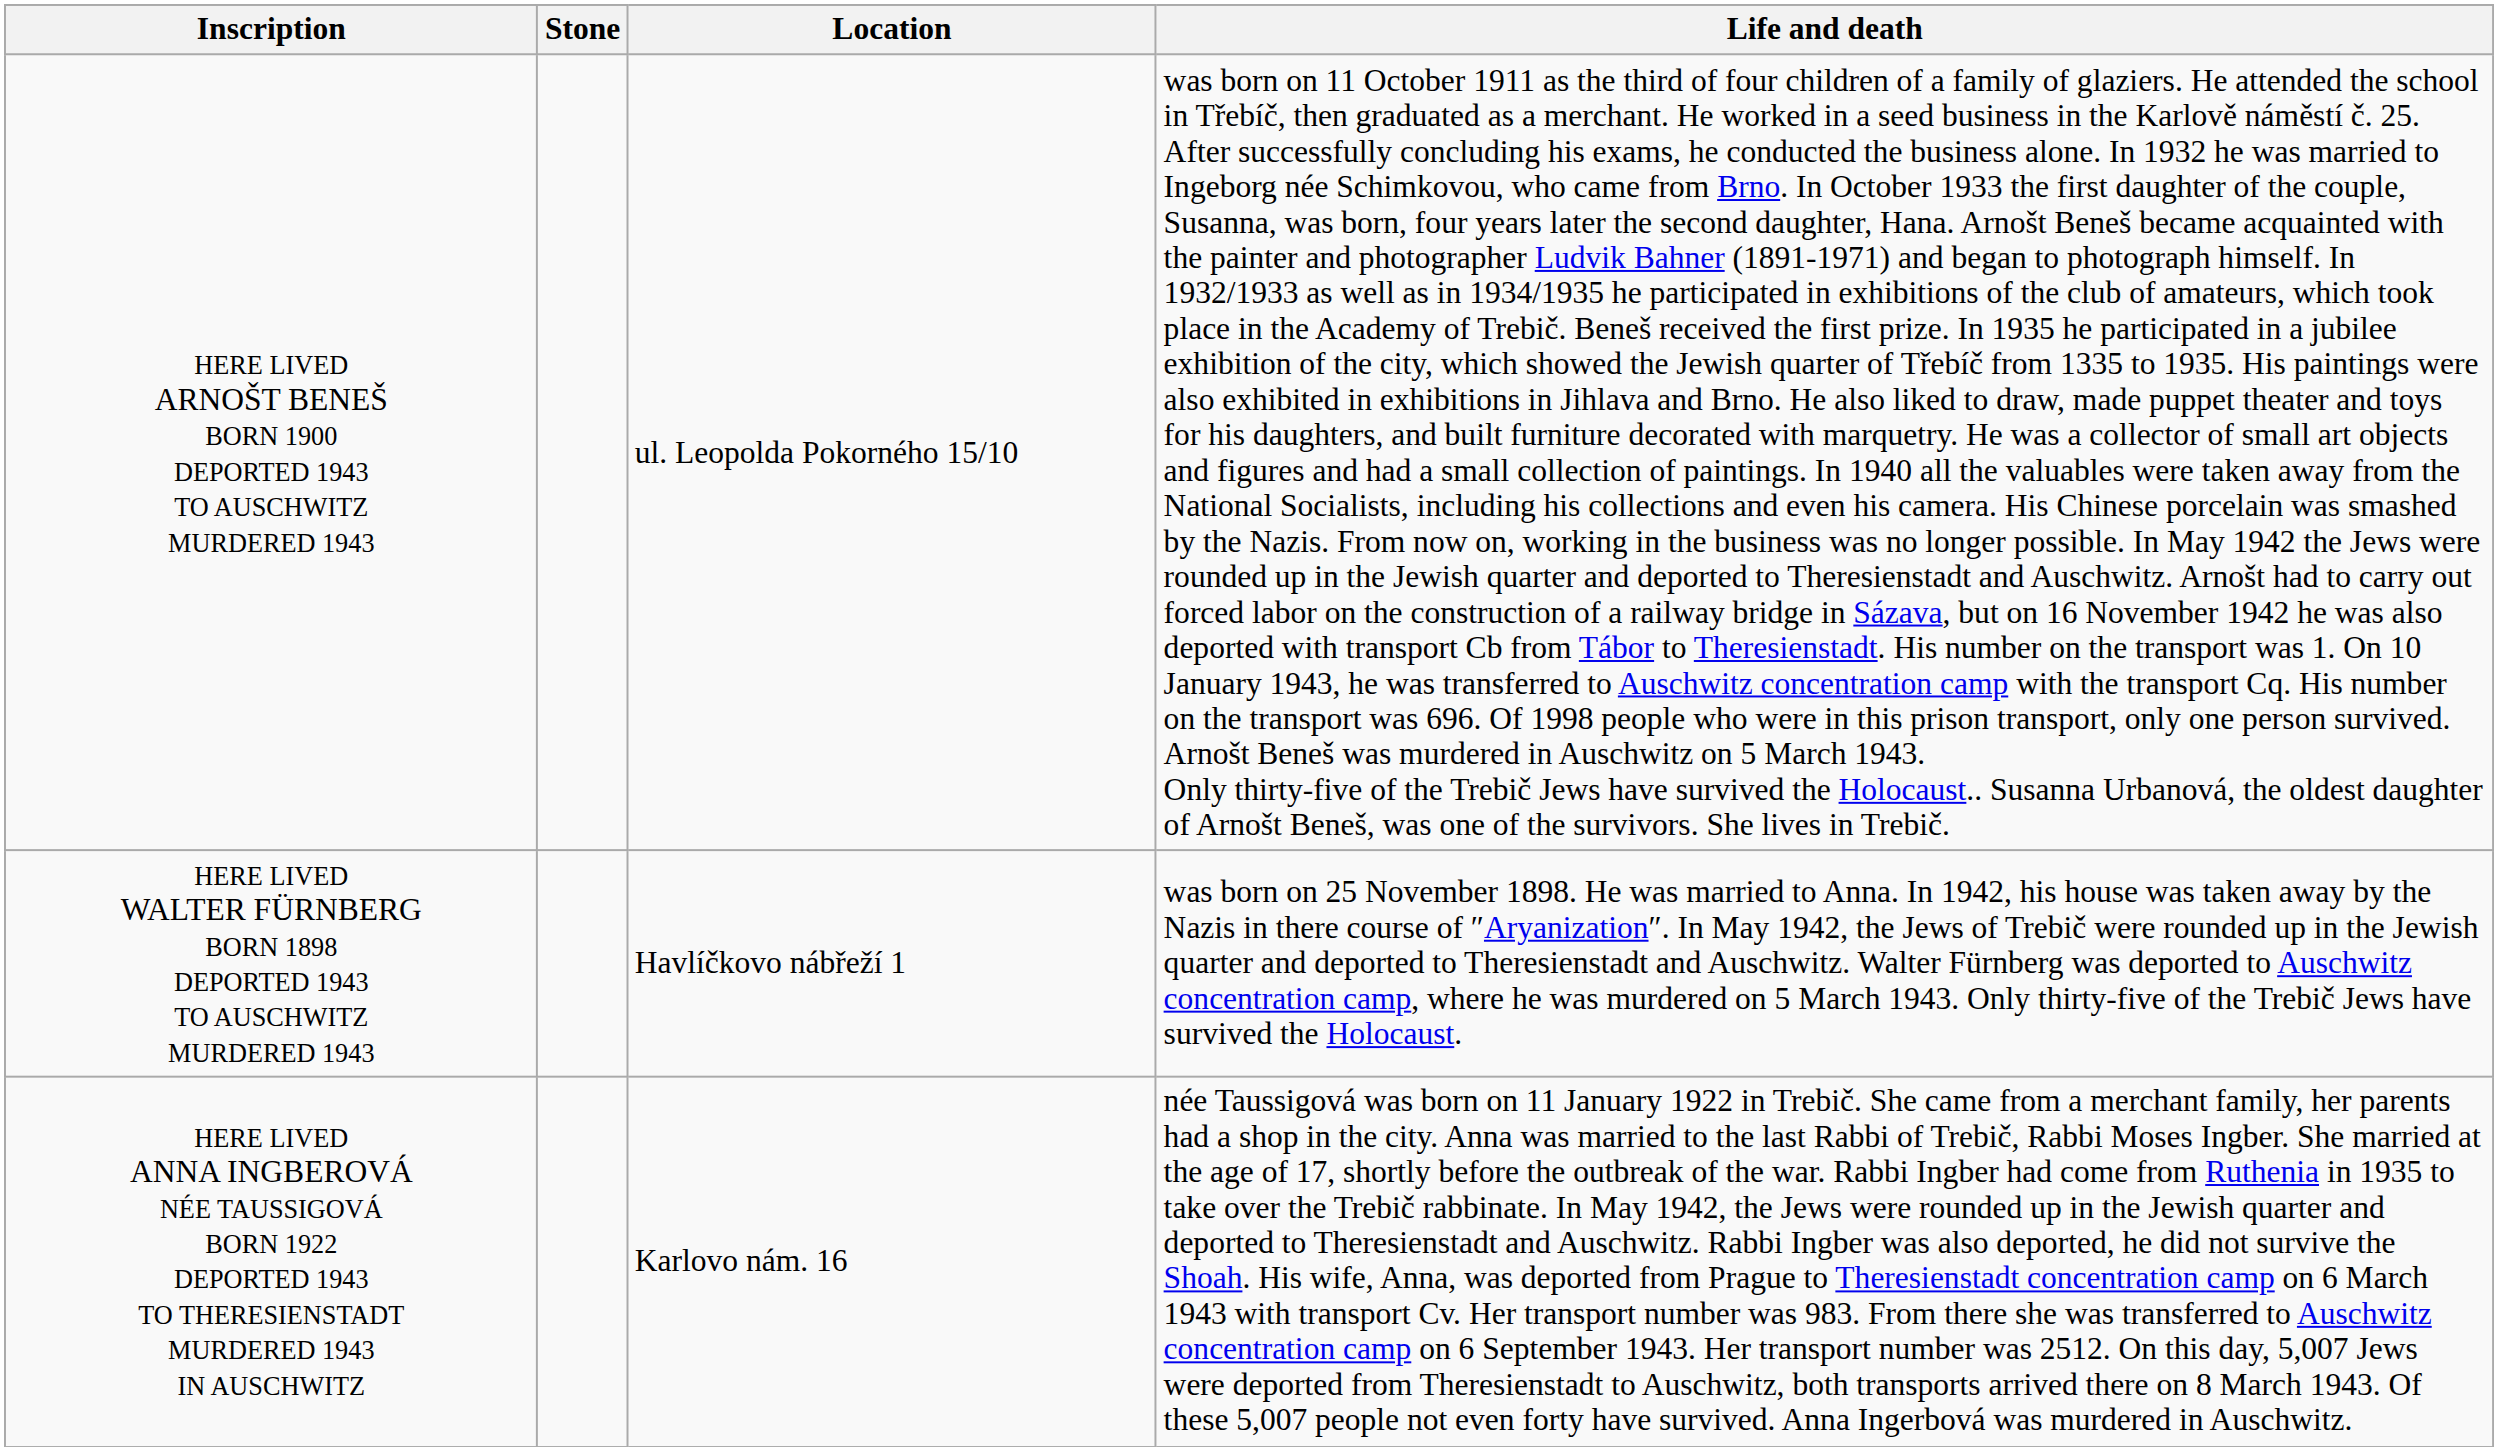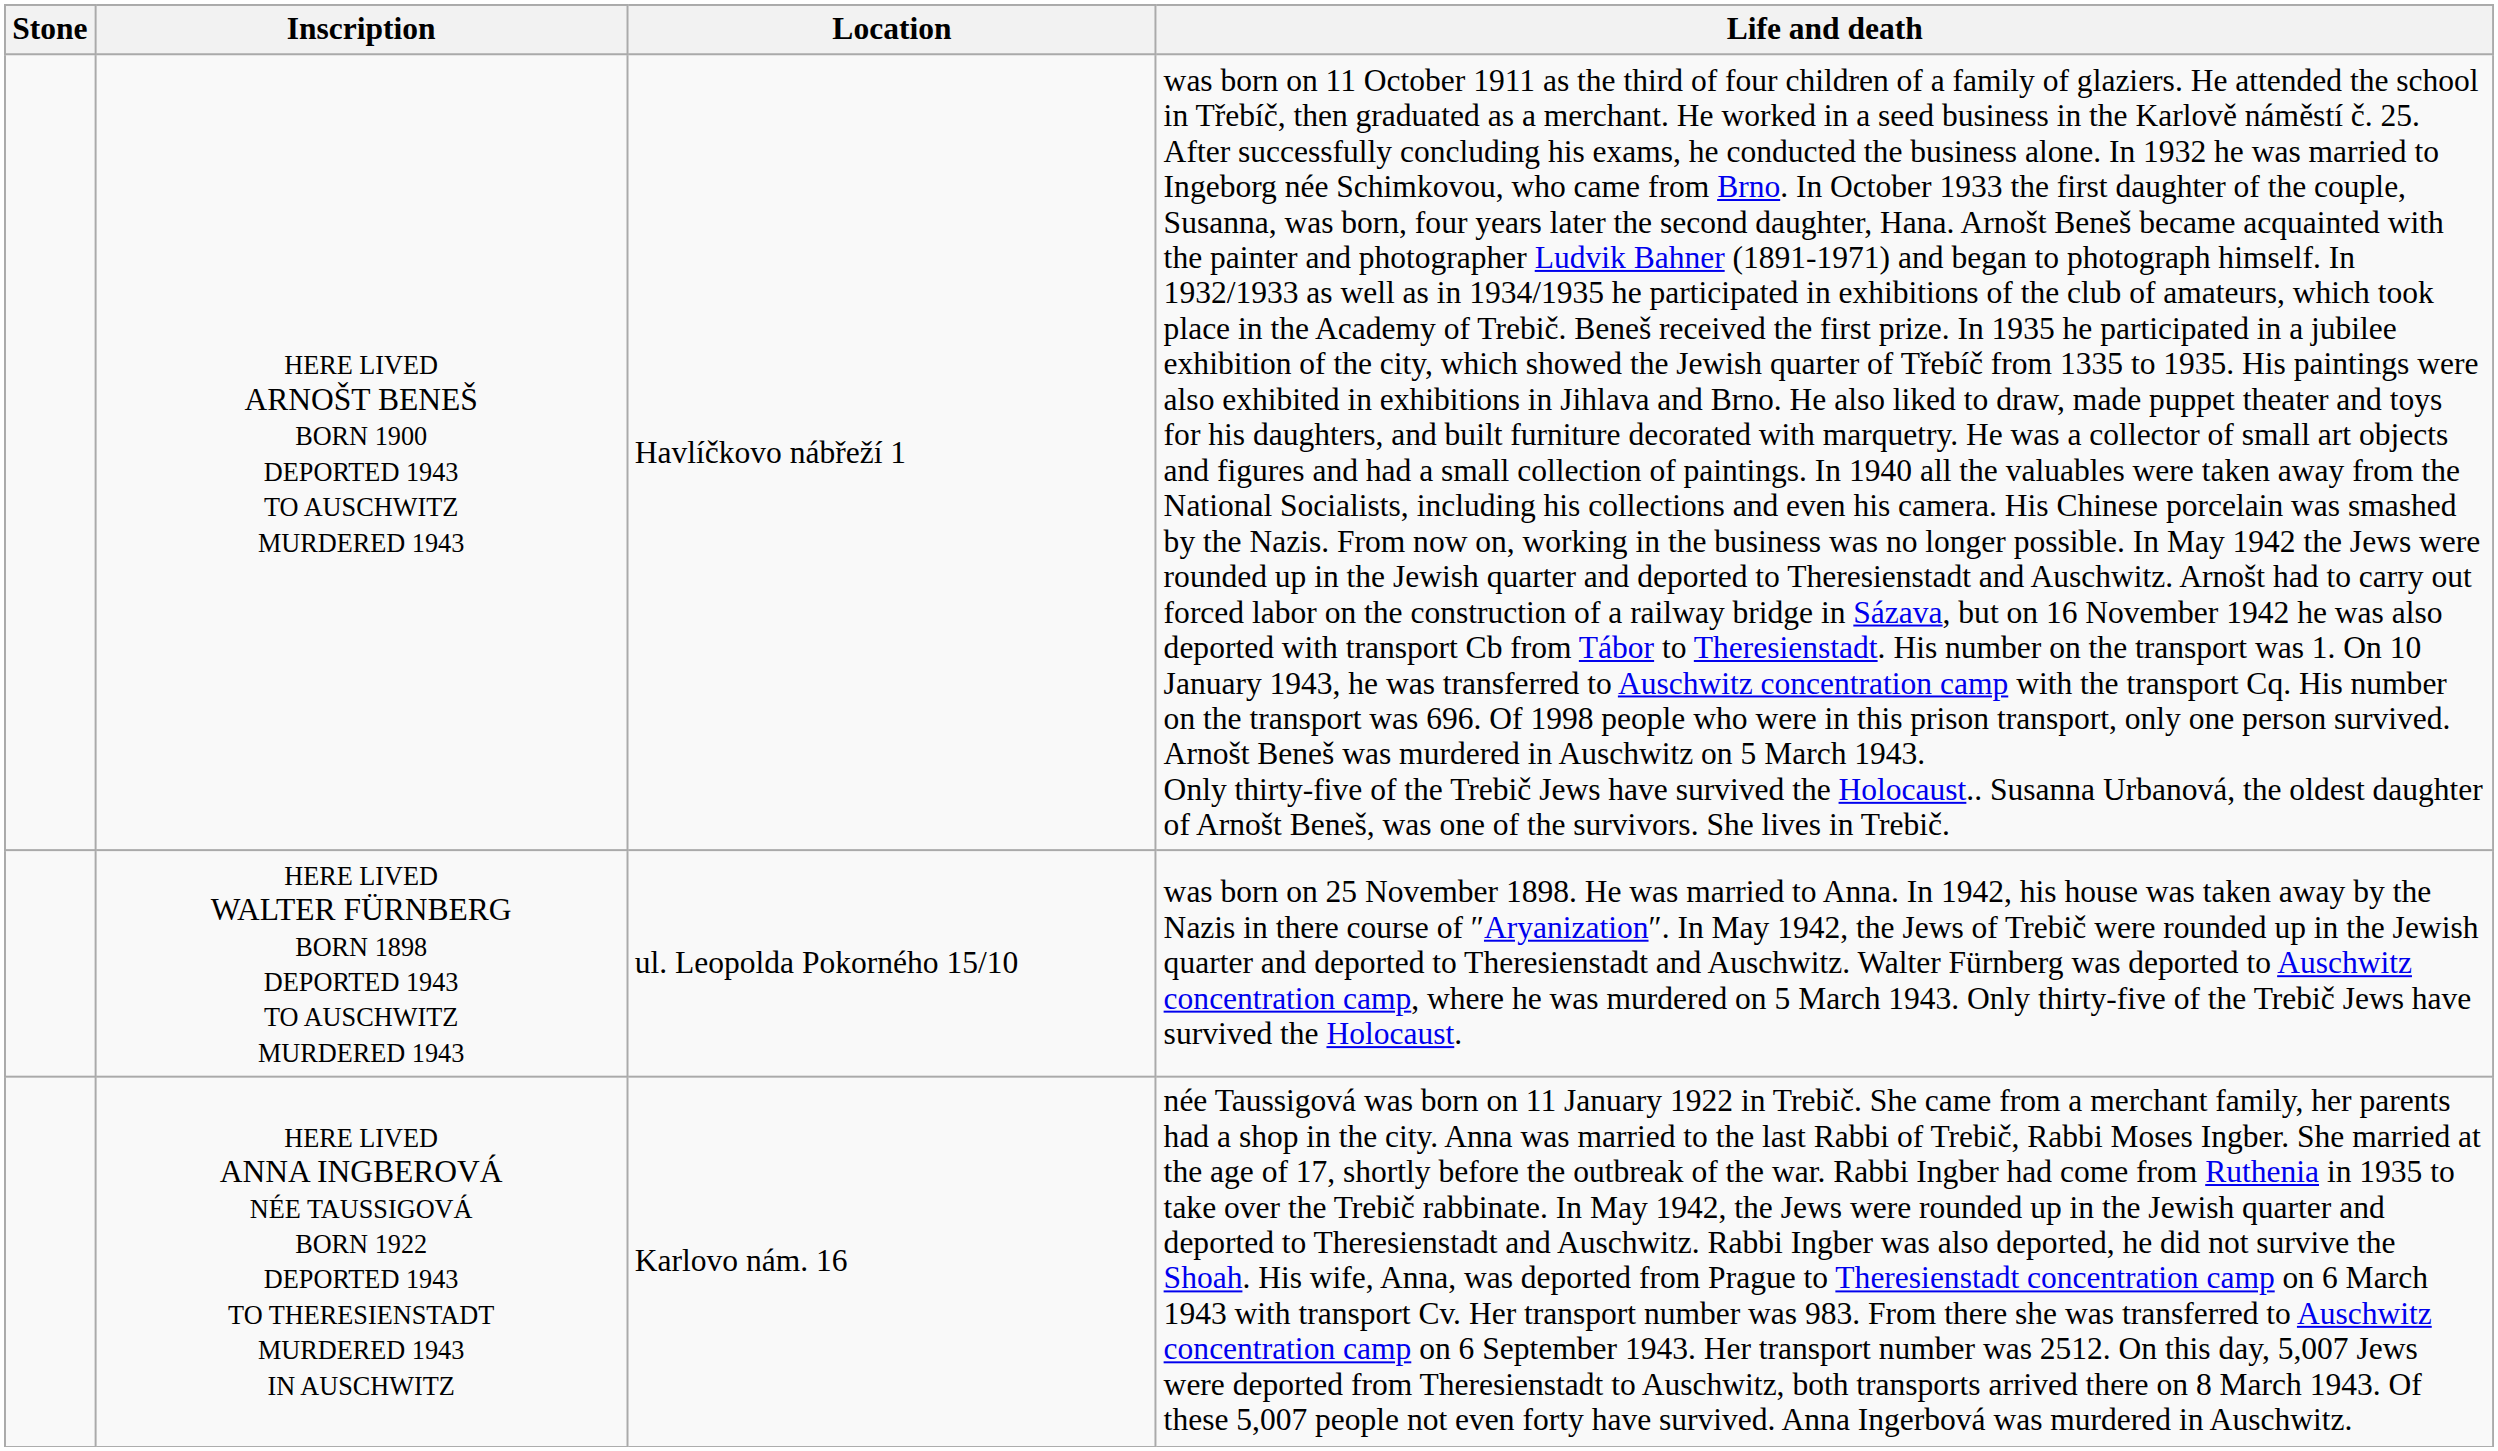columns swapped: (583, 29) <-> (271, 29)
(826, 451) ul. Leopolda Pokorného 15/10 -> (770, 451) Havlíčkovo nábřeží 1
(770, 962) Havlíčkovo nábřeží 1 -> (826, 962) ul. Leopolda Pokorného 15/10
